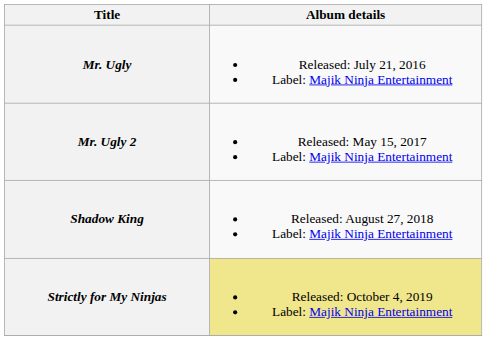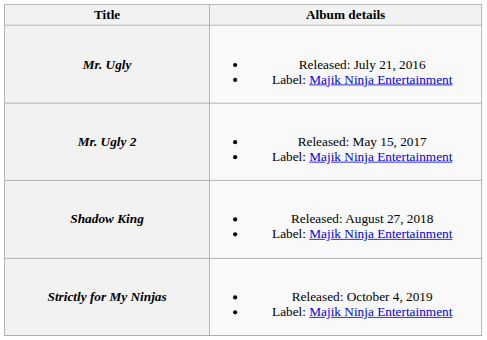(346, 304) khaki background -> (346, 304) no background
